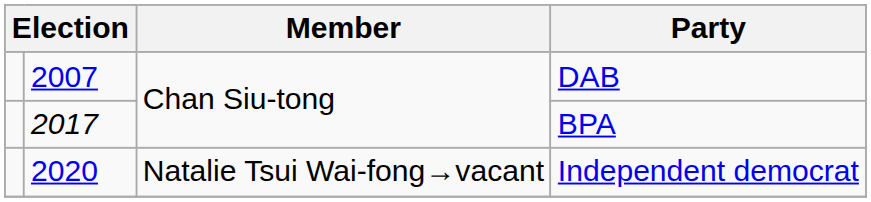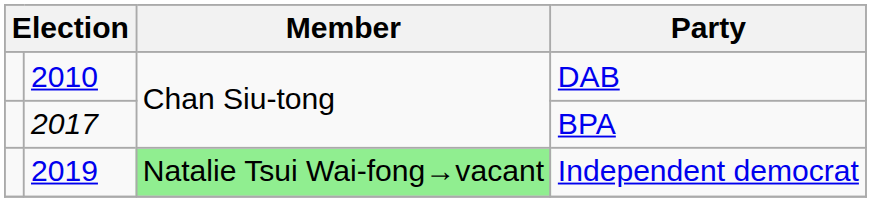(64, 76) 2007 -> (64, 76) 2010
(64, 171) 2020 -> (64, 171) 2019
(343, 171) no background -> (343, 171) lightgreen background
